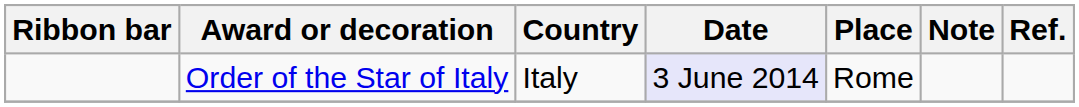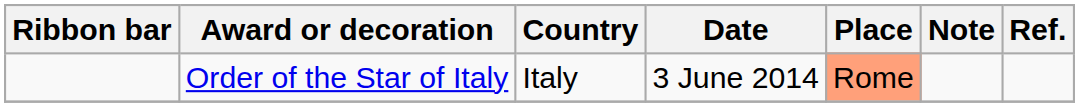(736, 77) lavender background -> (736, 77) no background
(873, 77) no background -> (873, 77) lightsalmon background
